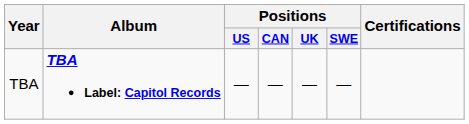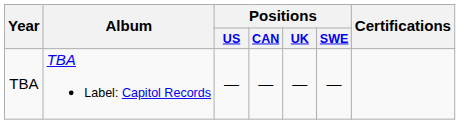(134, 76) bold -> (129, 76) normal
